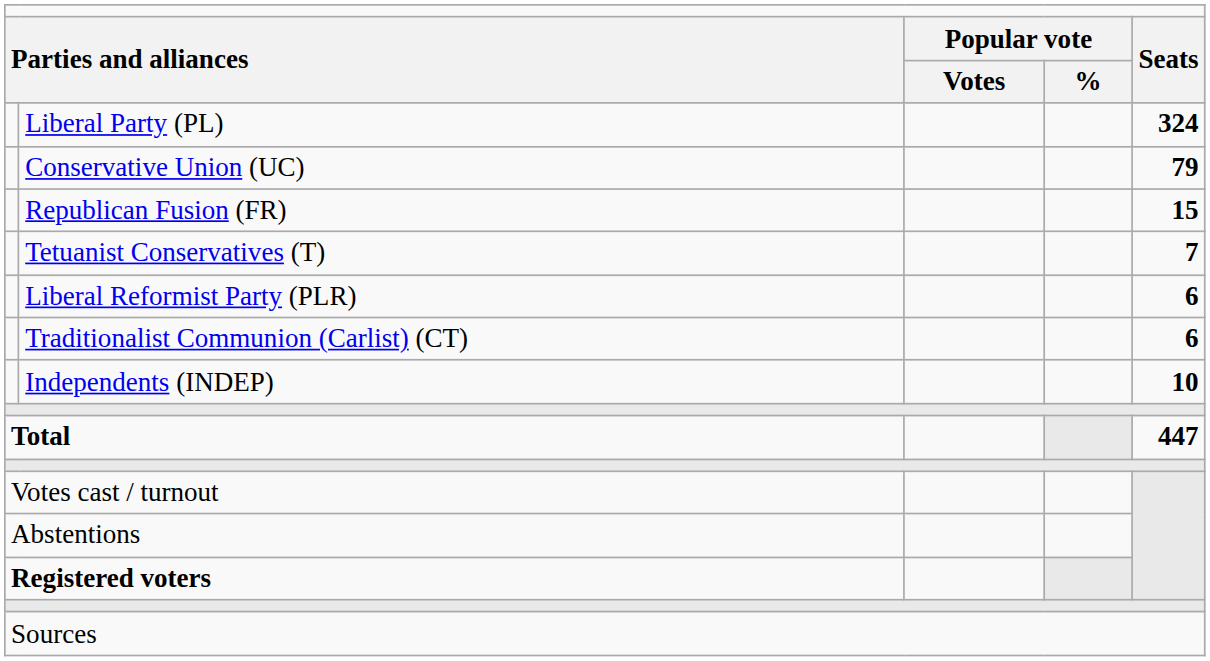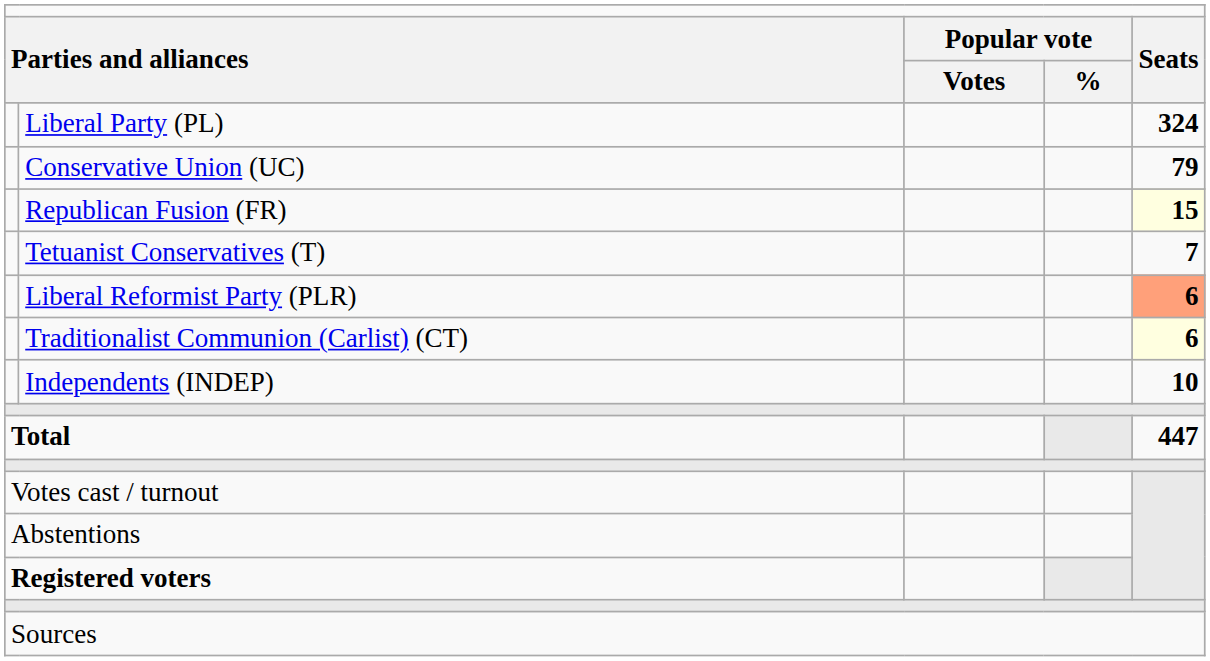(1185, 209) no background -> (1185, 209) lightyellow background
(1192, 295) no background -> (1192, 295) lightsalmon background
(1192, 338) no background -> (1192, 338) lightyellow background
